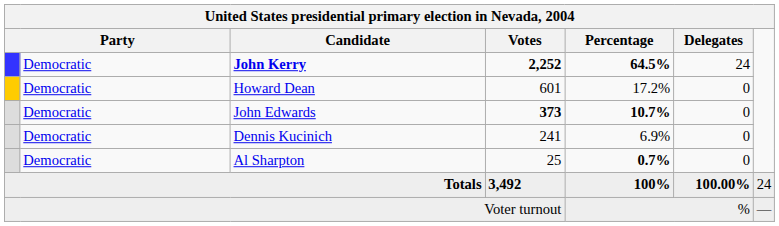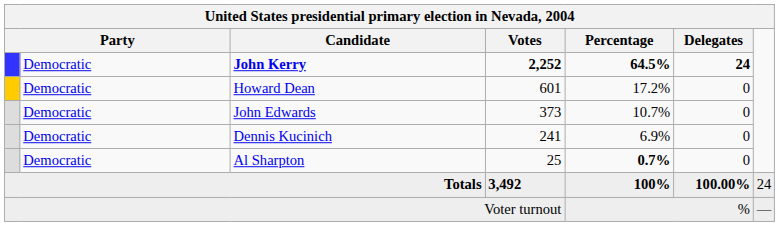(743, 64) normal -> (743, 64) bold
(550, 112) bold -> (550, 112) normal
(650, 112) bold -> (651, 112) normal
